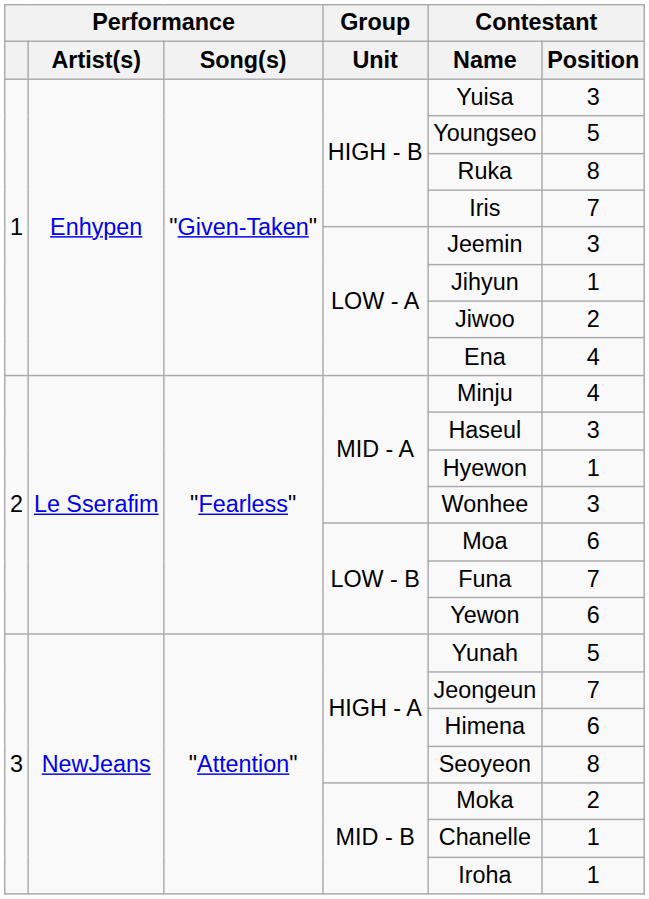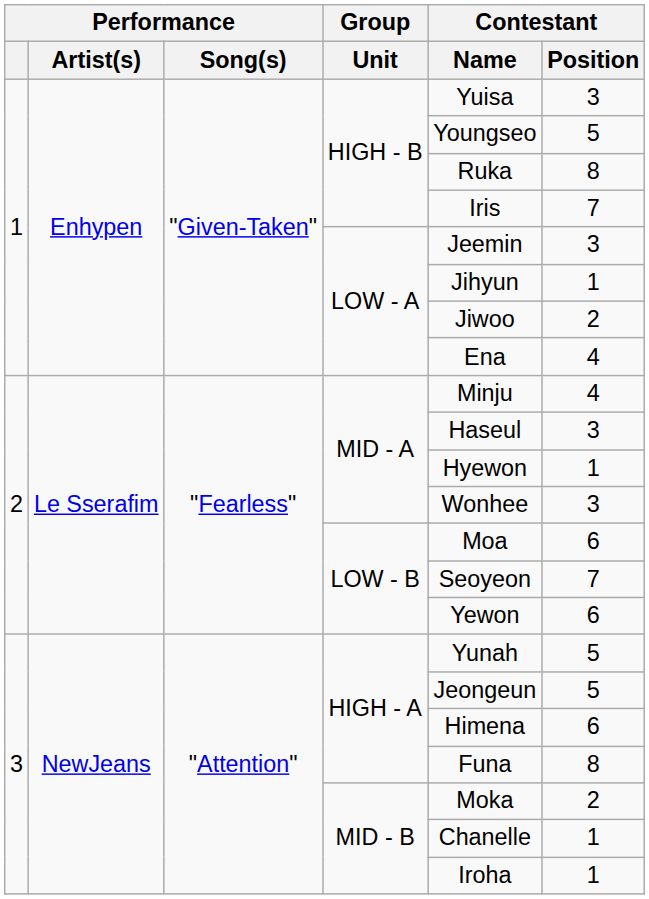(485, 578) Funa -> (485, 578) Seoyeon
(593, 689) 7 -> (593, 689) 5
(485, 763) Seoyeon -> (485, 763) Funa
